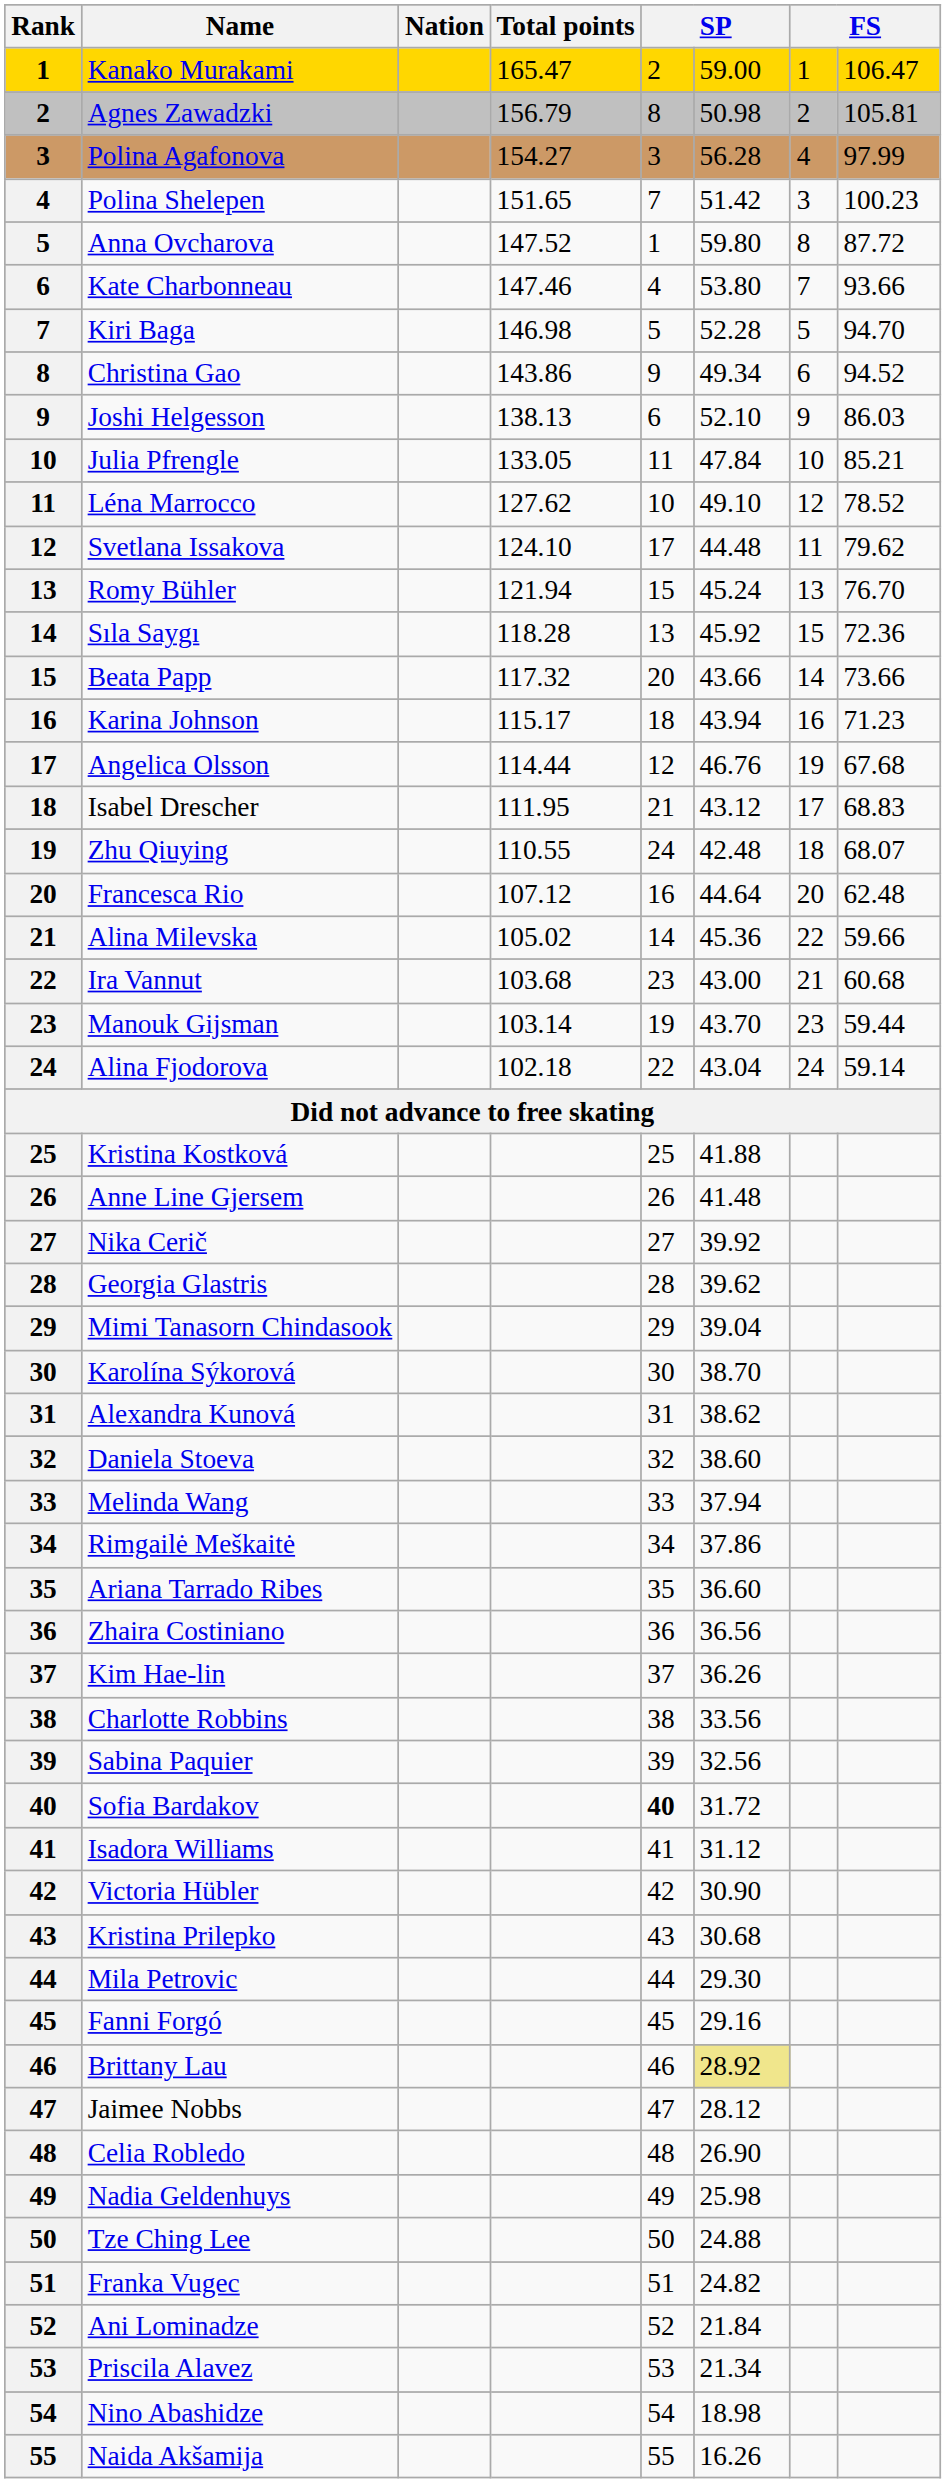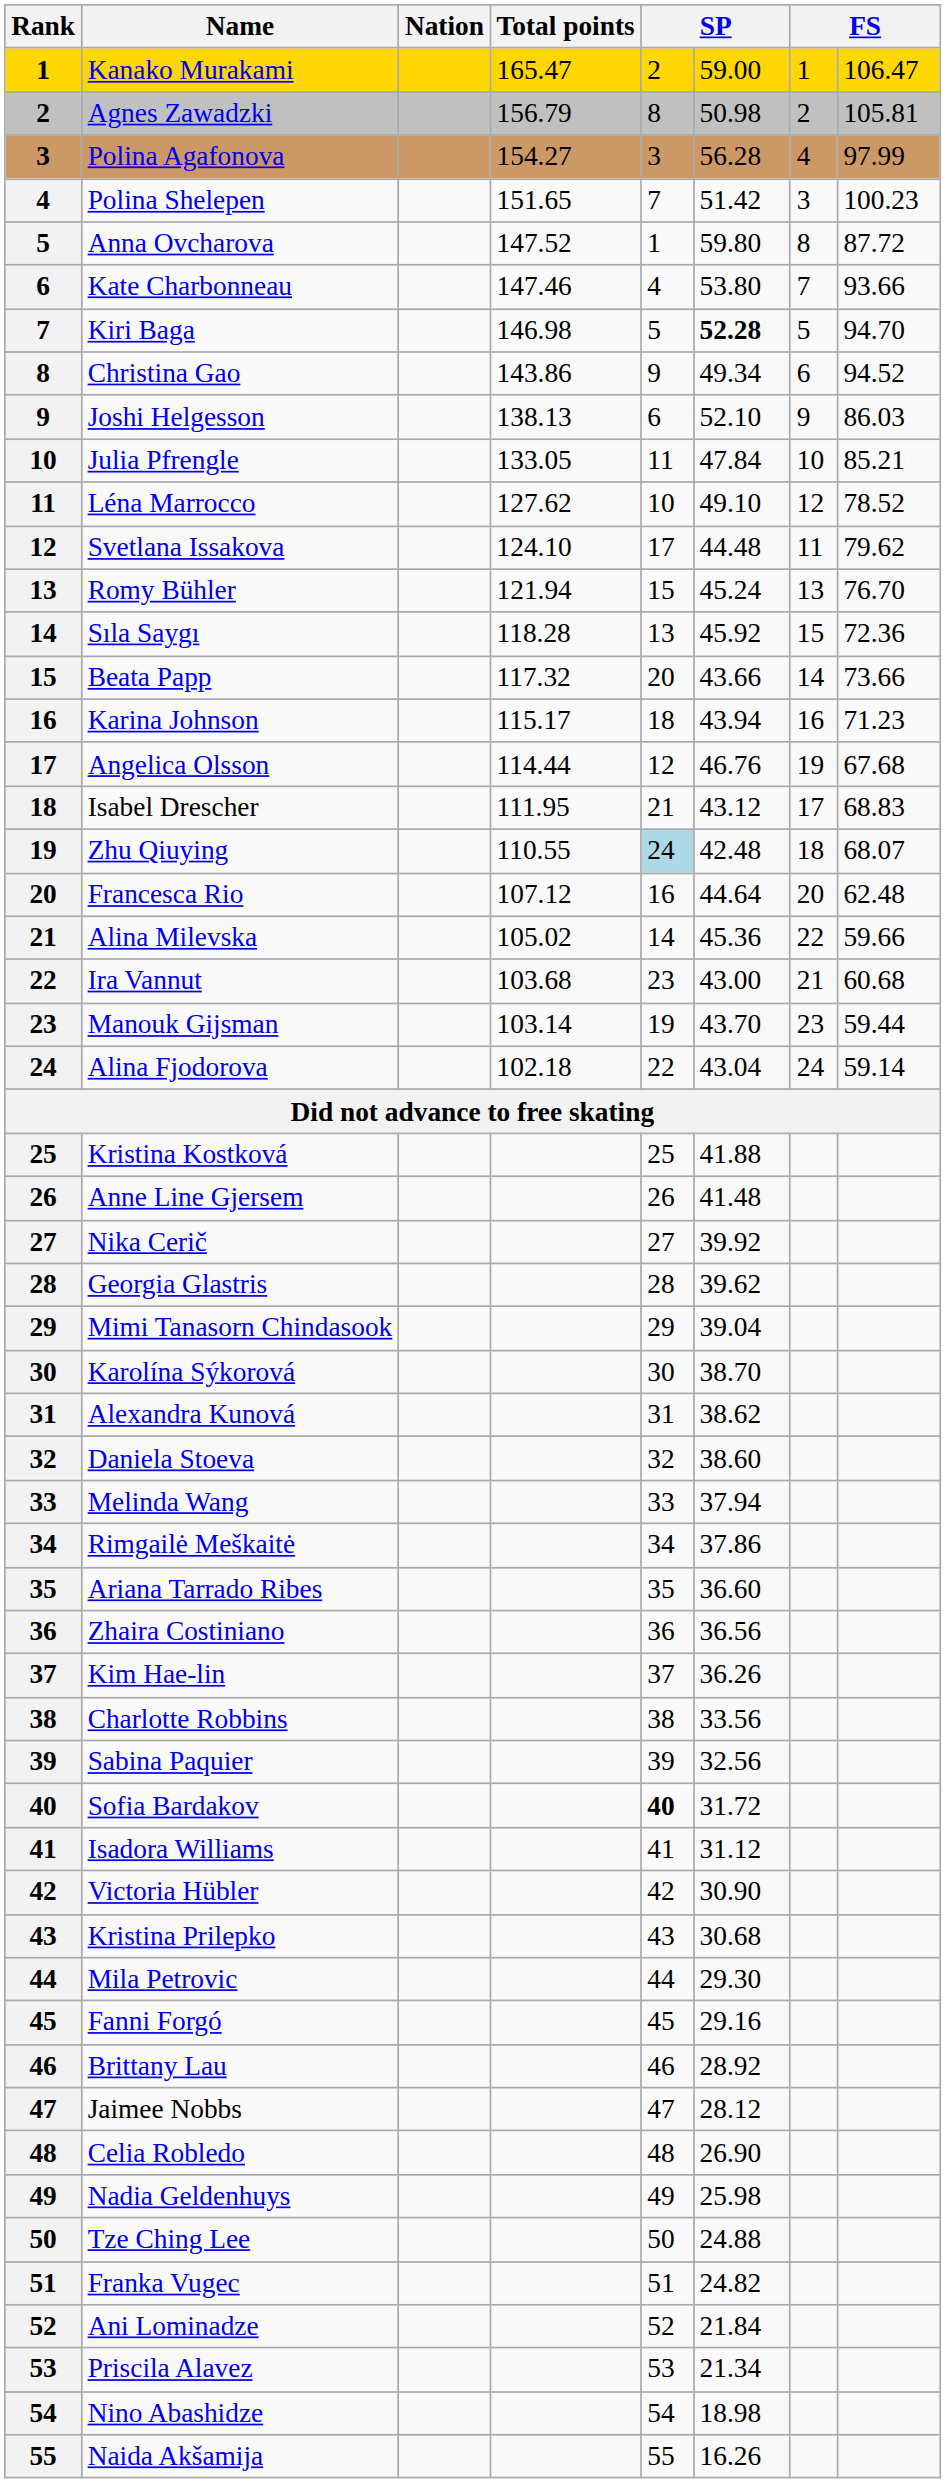(730, 329) normal -> (730, 329) bold
(661, 850) no background -> (661, 850) lightblue background
(730, 2065) khaki background -> (730, 2065) no background
